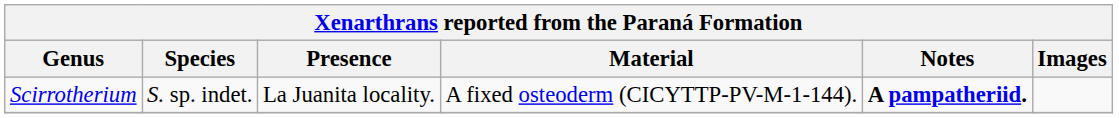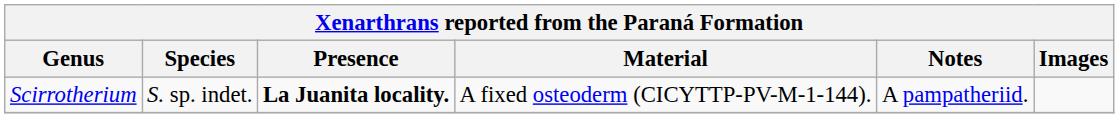(349, 94) normal -> (356, 94) bold
(947, 94) bold -> (955, 94) normal
